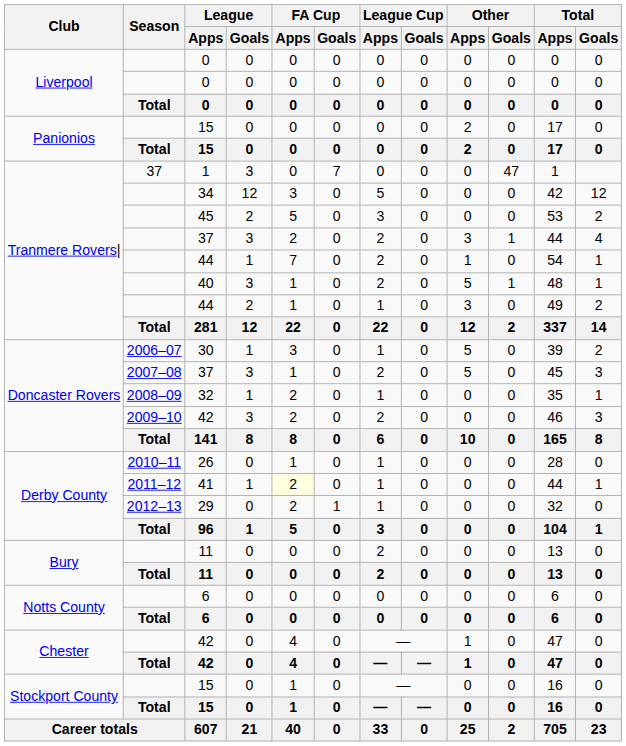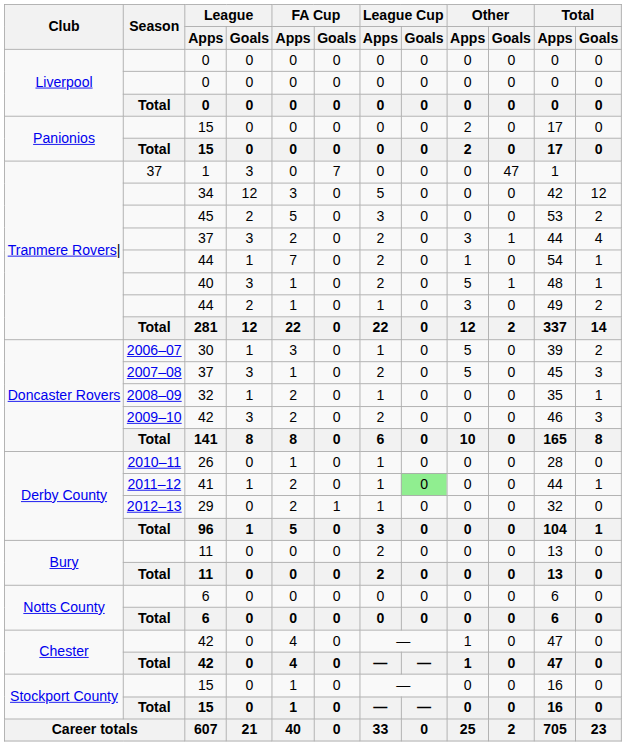(293, 484) lightyellow background -> (293, 484) no background
(424, 484) no background -> (424, 484) lightgreen background
